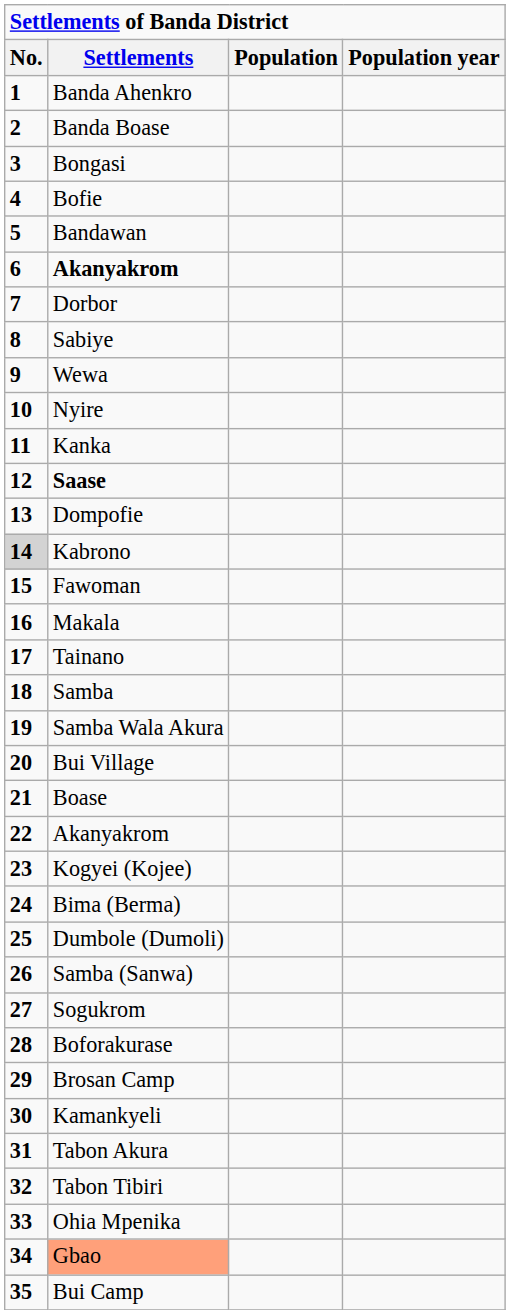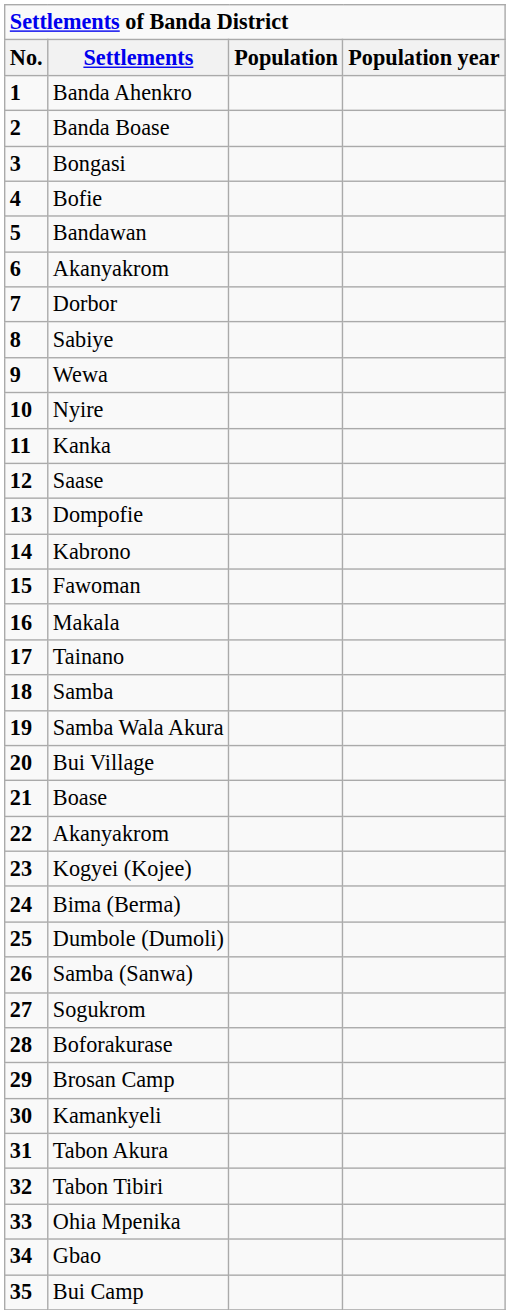(116, 269) bold -> (111, 269) normal
(79, 480) bold -> (78, 480) normal
(21, 551) lightgrey background -> (21, 551) no background
(77, 1256) lightsalmon background -> (77, 1256) no background
